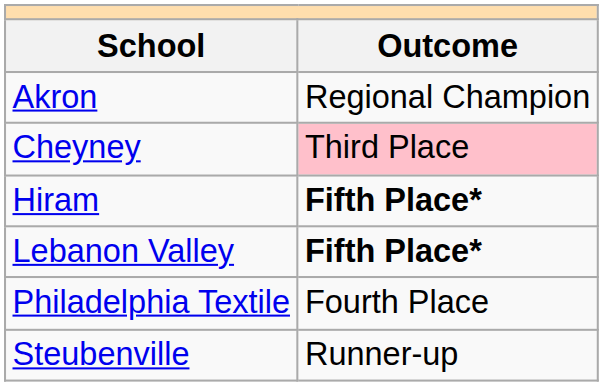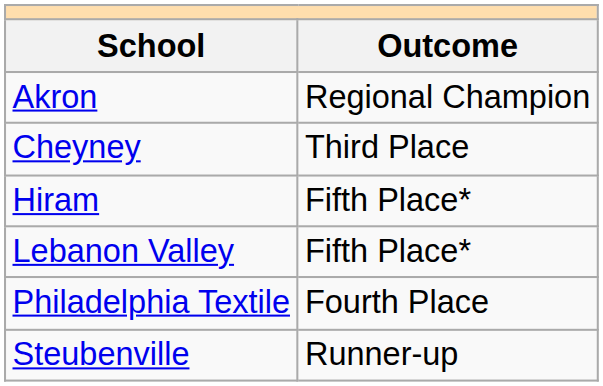(387, 148) pink background -> (387, 148) no background
(393, 199) bold -> (388, 199) normal
(393, 251) bold -> (388, 251) normal
